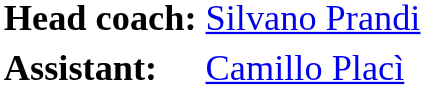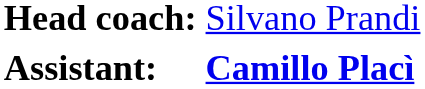(305, 67) normal -> (310, 67) bold
